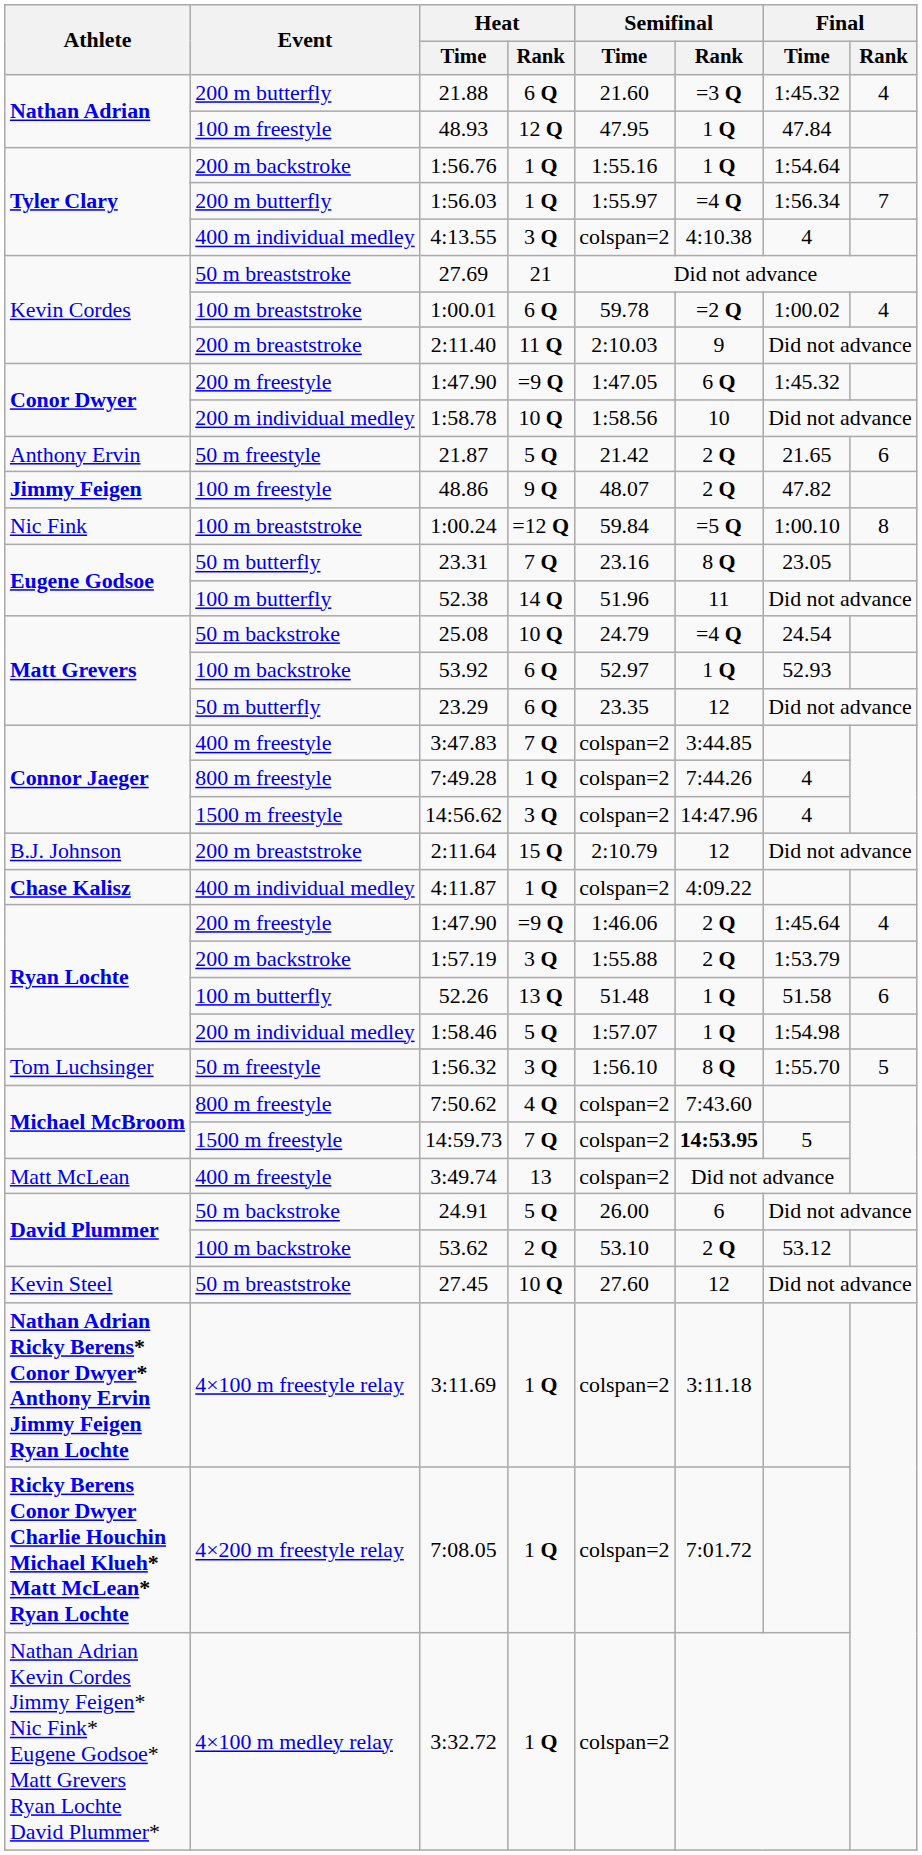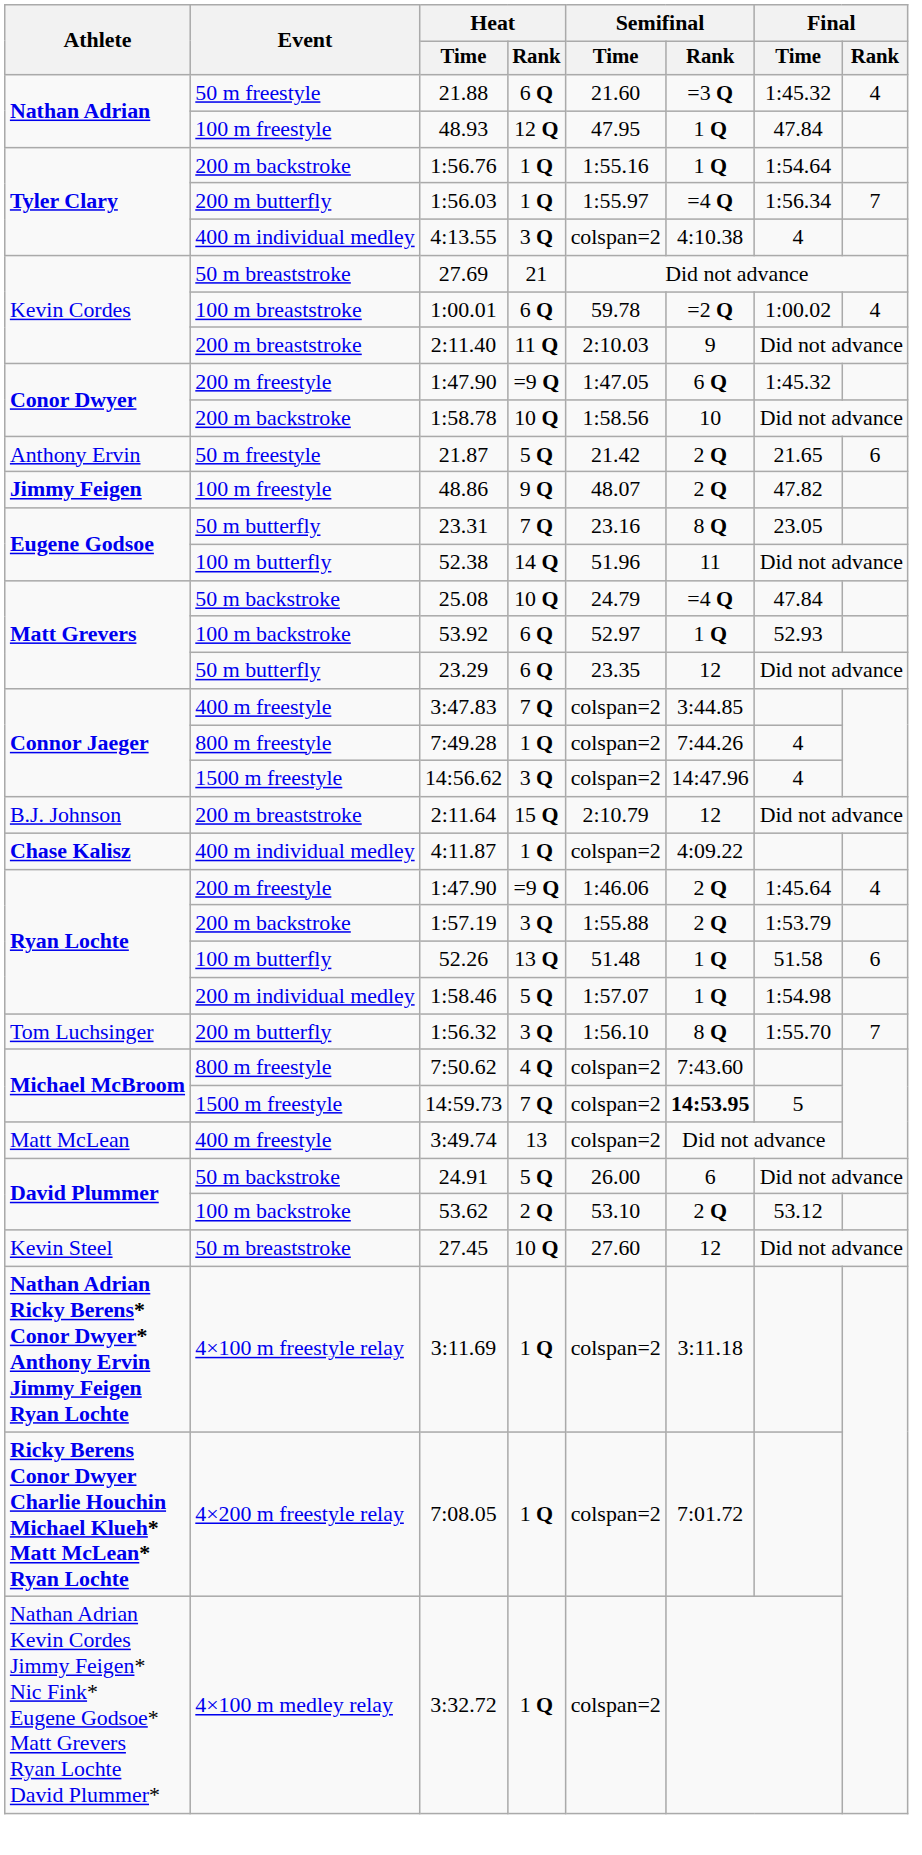(263, 93) 200 m butterfly -> (258, 93) 50 m freestyle
(305, 418) 200 m individual medley -> (273, 418) 200 m backstroke
- row: (48, 526)
(807, 634) 24.54 -> (798, 598) 47.84
(258, 1067) 50 m freestyle -> (263, 1031) 200 m butterfly
(884, 1067) 5 -> (875, 1031) 7
